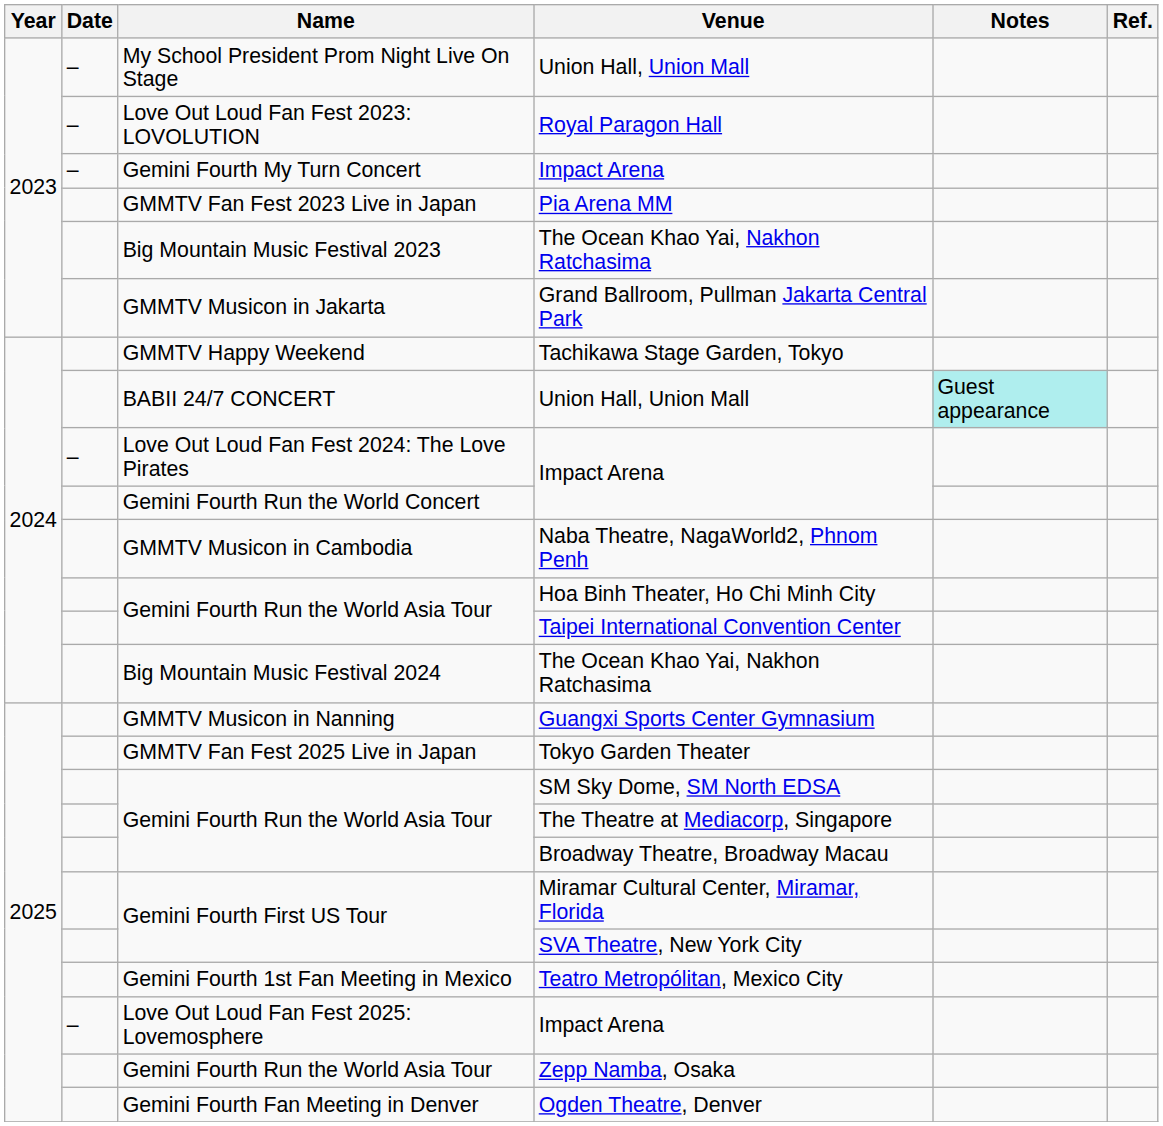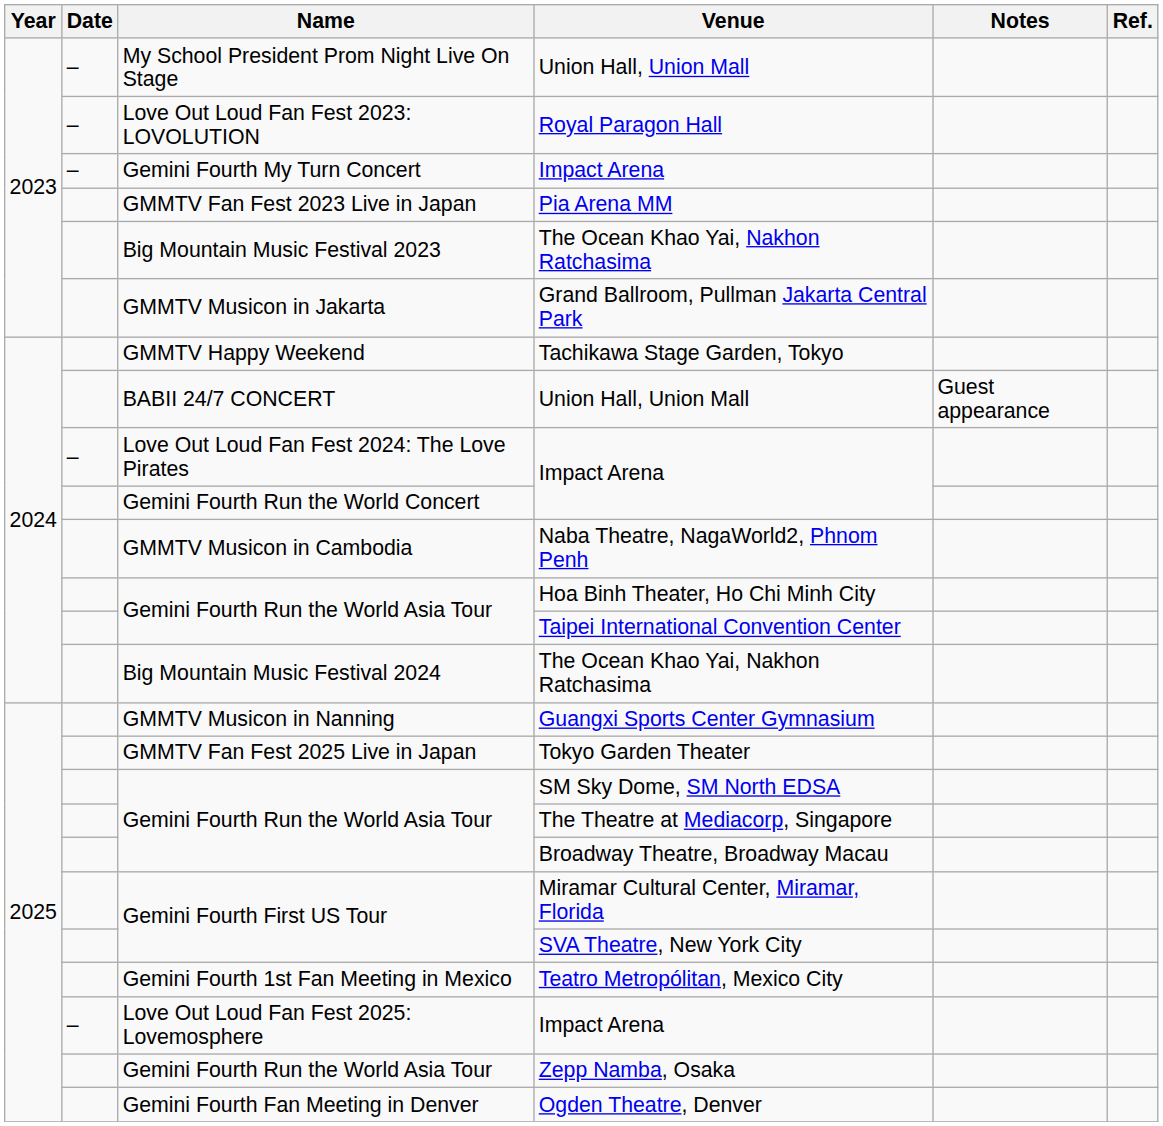(994, 399) paleturquoise background -> (994, 399) no background
